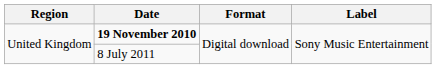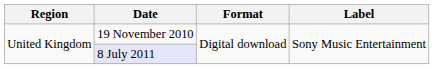(147, 34) bold -> (145, 34) normal
(126, 53) no background -> (126, 53) lavender background
